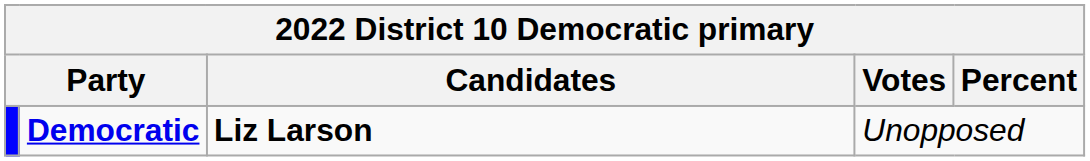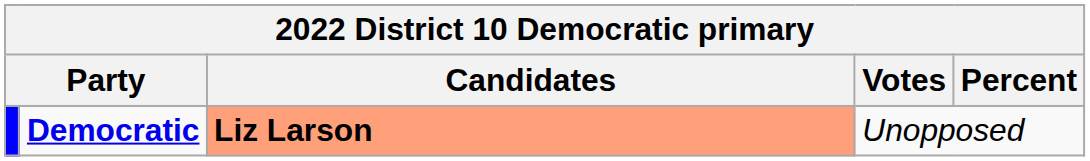(293, 130) no background -> (293, 130) lightsalmon background
